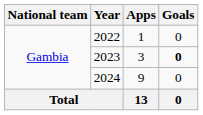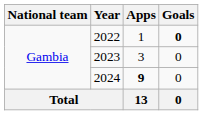(178, 36) normal -> (178, 36) bold
(178, 57) bold -> (178, 57) normal
(141, 78) normal -> (141, 78) bold
